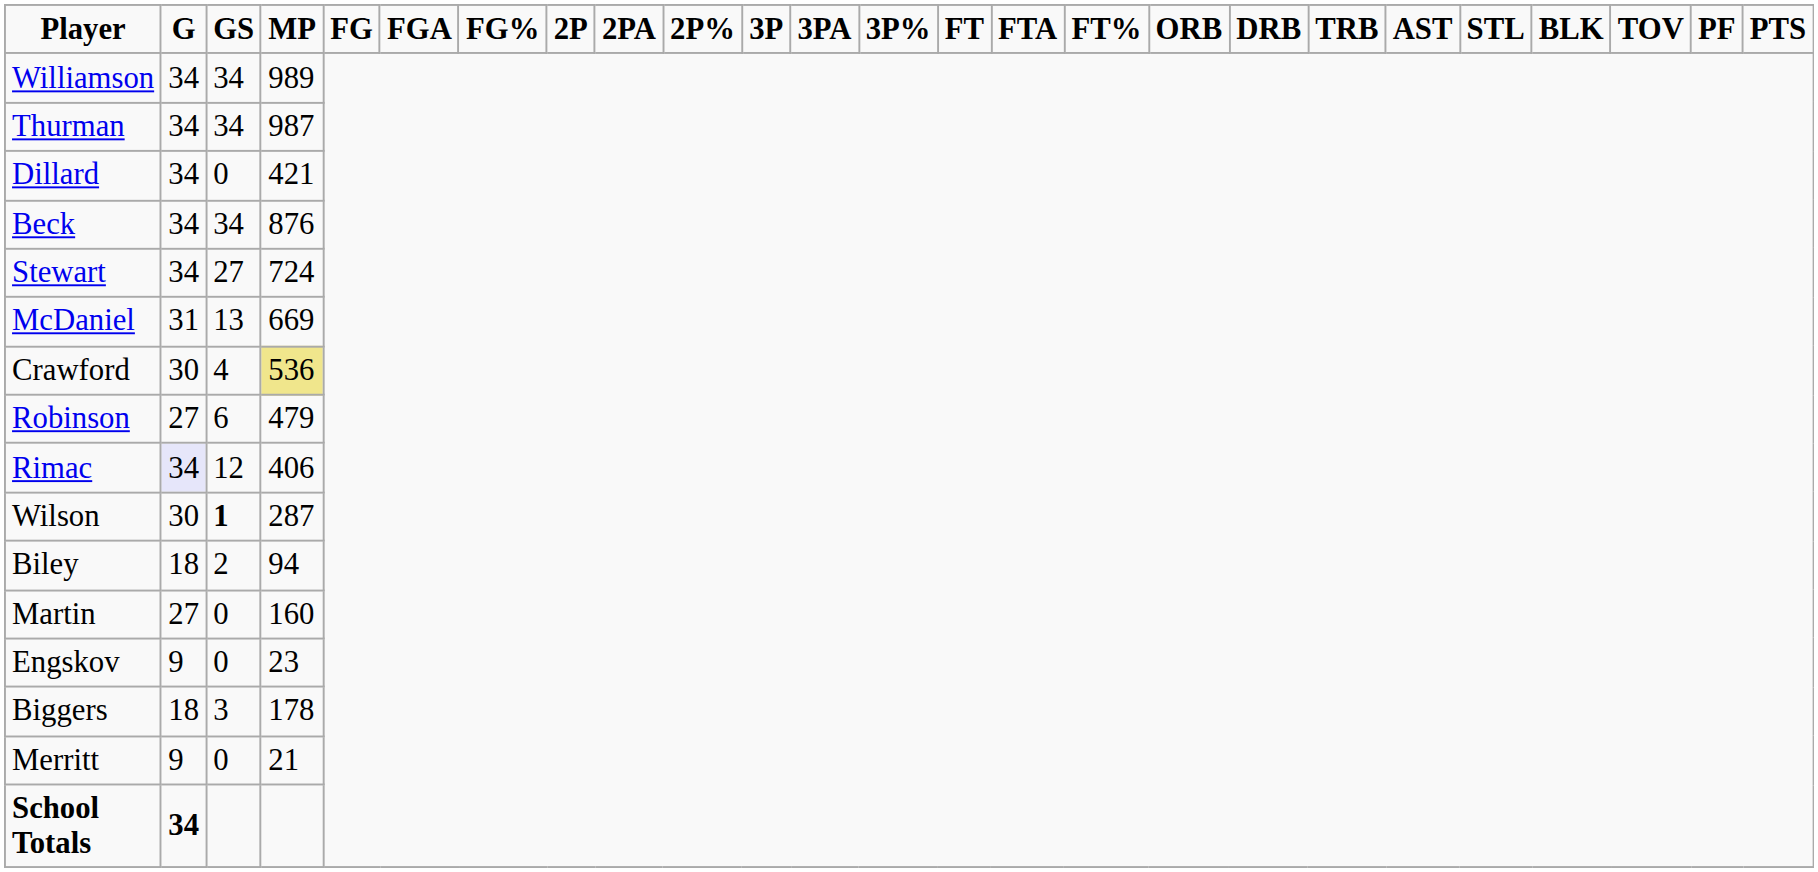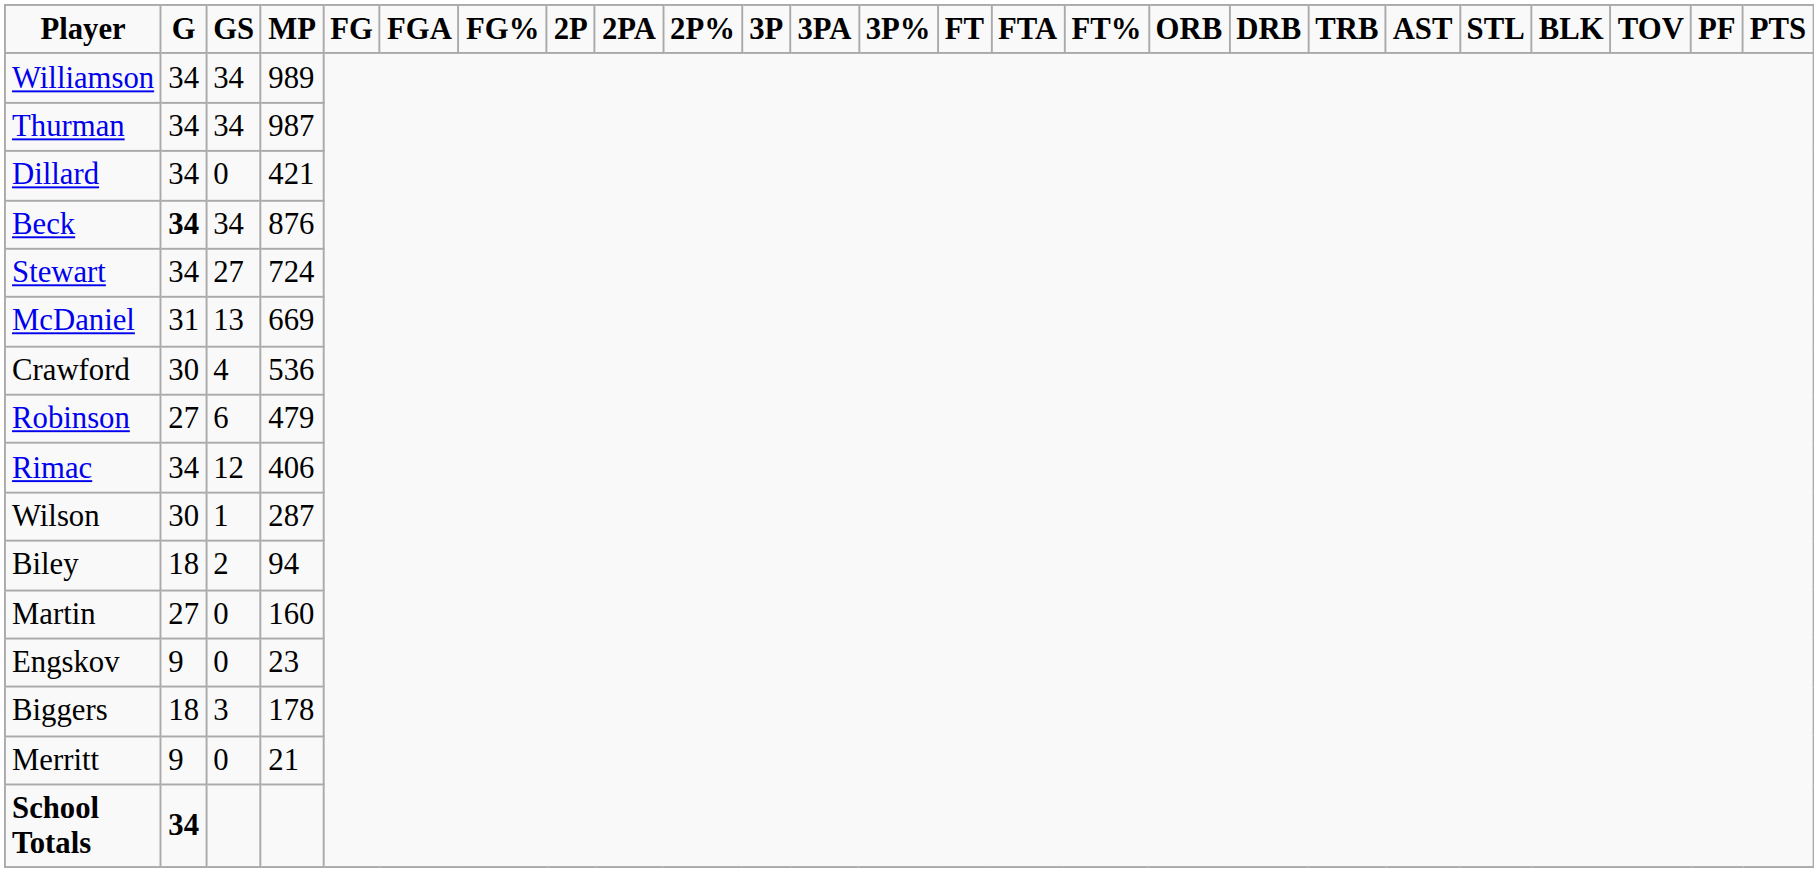(184, 223) normal -> (184, 223) bold
(291, 369) khaki background -> (291, 369) no background
(184, 467) lavender background -> (184, 467) no background
(221, 516) bold -> (221, 516) normal
